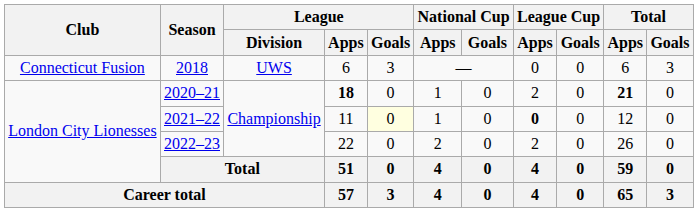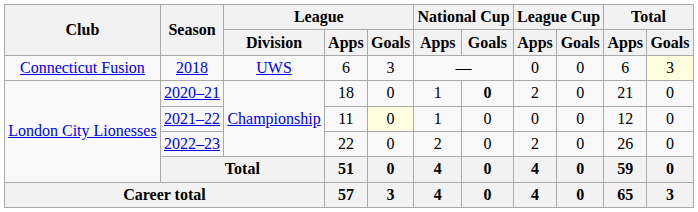(670, 67) no background -> (670, 67) lightyellow background
(346, 93) bold -> (346, 93) normal
(487, 93) normal -> (487, 93) bold
(625, 93) bold -> (625, 93) normal
(535, 118) bold -> (535, 118) normal
